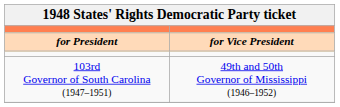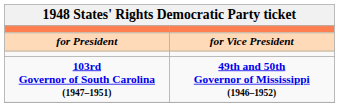(87, 79) normal -> (87, 79) bold
(252, 79) normal -> (252, 79) bold
